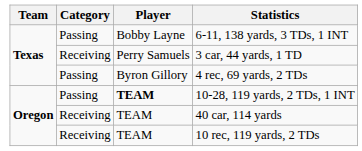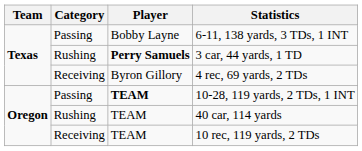(85, 55) Receiving -> (75, 55) Rushing
(153, 55) normal -> (150, 55) bold
(79, 75) Passing -> (79, 75) Receiving
(85, 115) Receiving -> (75, 115) Rushing
